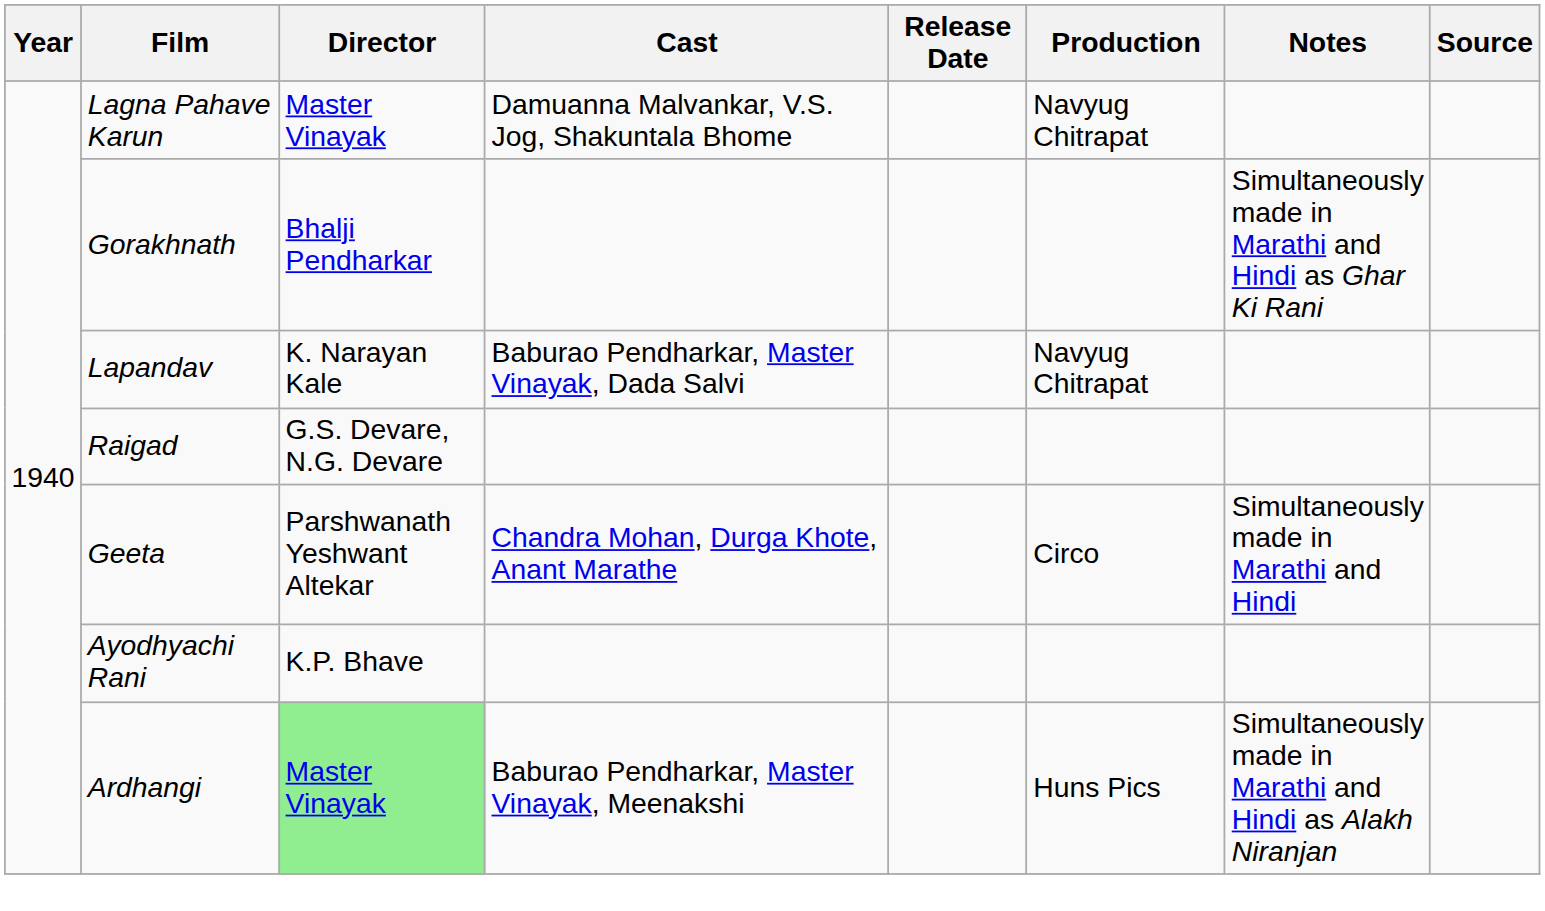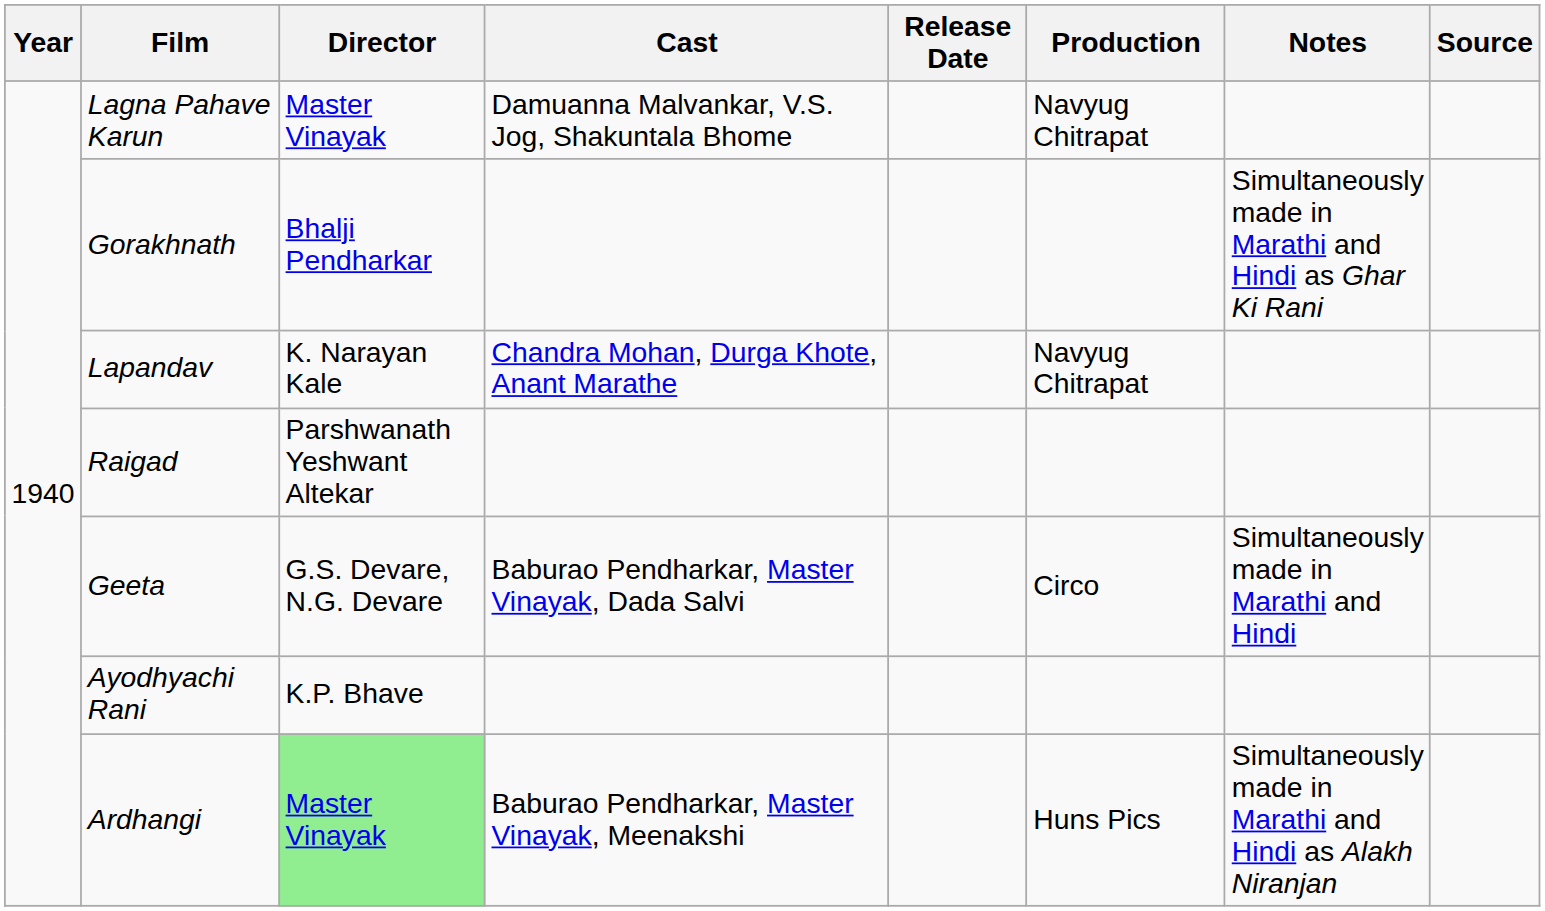(673, 368) Baburao Pendharkar, Master Vinayak, Dada Salvi -> (684, 368) Chandra Mohan, Durga Khote, Anant Marathe
(367, 445) G.S. Devare, N.G. Devare -> (368, 461) Parshwanath Yeshwant Altekar
(368, 554) Parshwanath Yeshwant Altekar -> (367, 586) G.S. Devare, N.G. Devare
(684, 554) Chandra Mohan, Durga Khote, Anant Marathe -> (673, 586) Baburao Pendharkar, Master Vinayak, Dada Salvi
